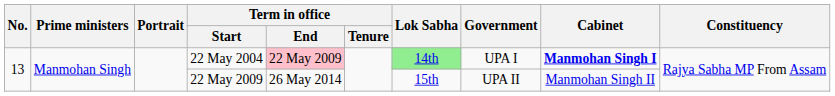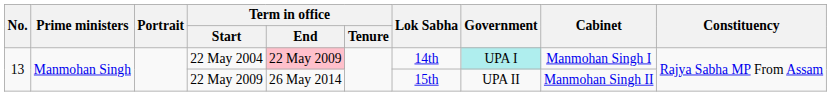(427, 58) lightgreen background -> (427, 58) no background
(501, 58) no background -> (501, 58) paleturquoise background
(600, 58) bold -> (599, 58) normal
